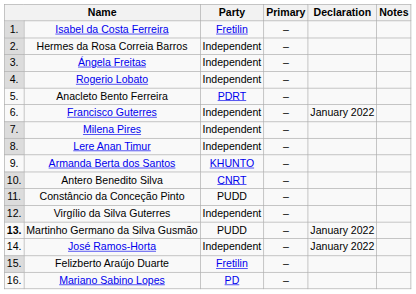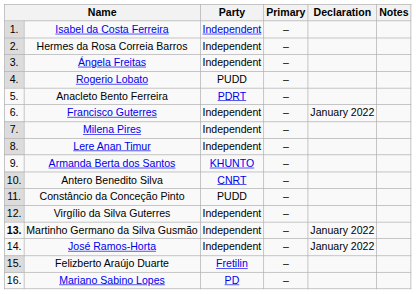(232, 29) Fretilin -> (232, 29) Independent
(232, 79) Independent -> (232, 79) PUDD
(232, 230) PUDD -> (232, 230) Independent
